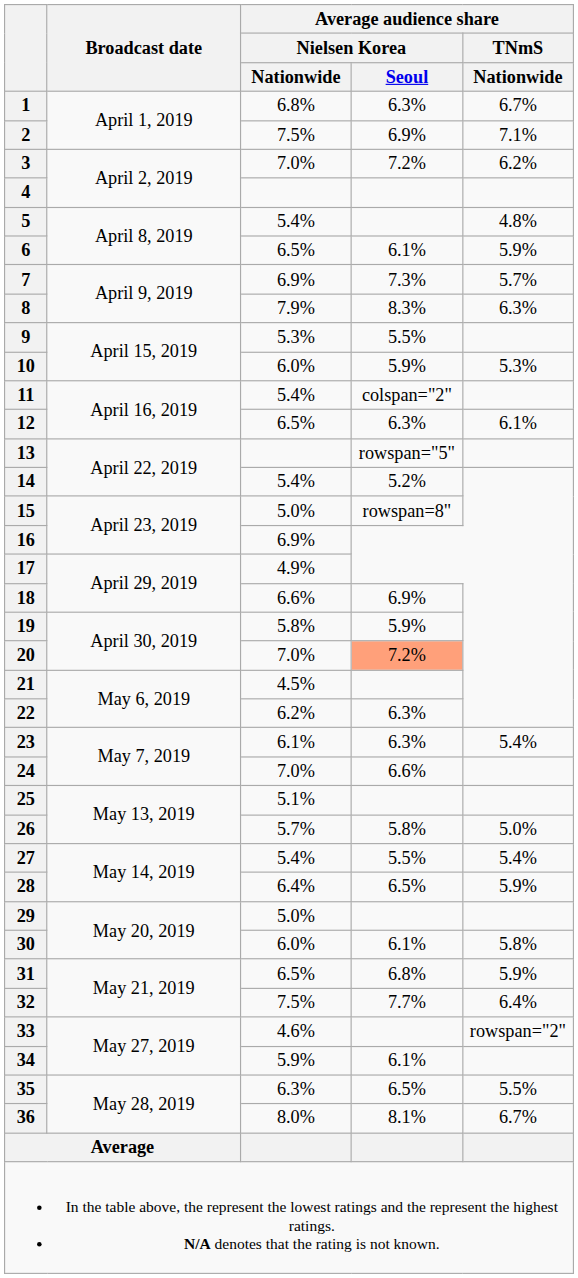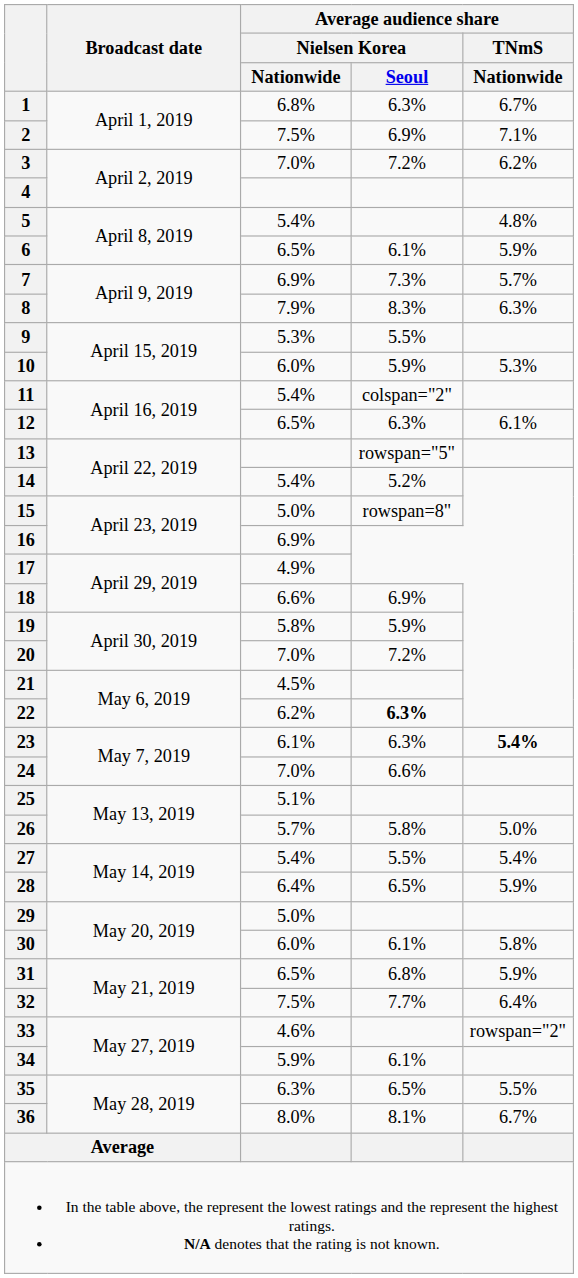(407, 655) lightsalmon background -> (407, 655) no background
(407, 713) normal -> (407, 713) bold
(518, 742) normal -> (518, 742) bold
